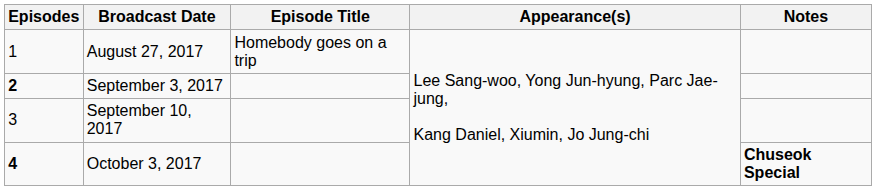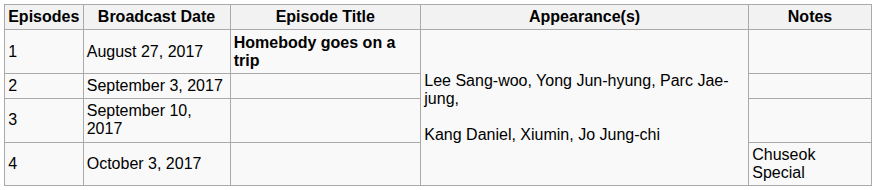(310, 51) normal -> (315, 51) bold
(13, 85) bold -> (13, 85) normal
(13, 163) bold -> (13, 163) normal
(778, 163) bold -> (784, 163) normal
